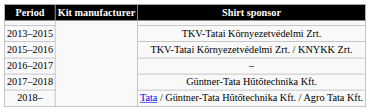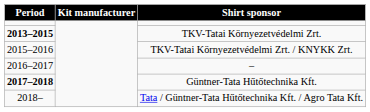(30, 33) normal -> (30, 33) bold
(30, 82) normal -> (30, 82) bold
